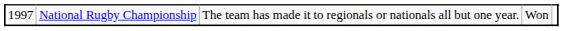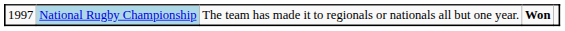(118, 14) no background -> (118, 14) lightblue background
(537, 14) normal -> (538, 14) bold
